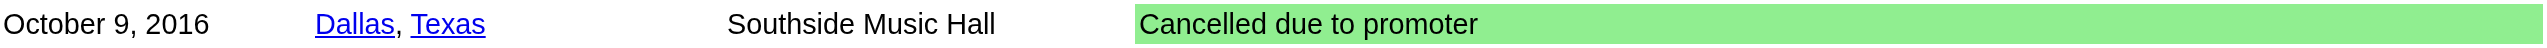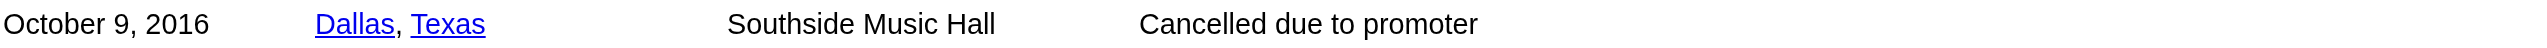(1309, 24) lightgreen background -> (1309, 24) no background
